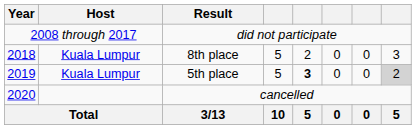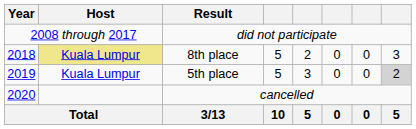(101, 54) no background -> (101, 54) khaki background
(308, 74) bold -> (308, 74) normal
